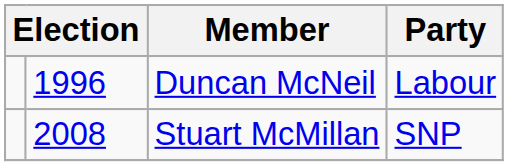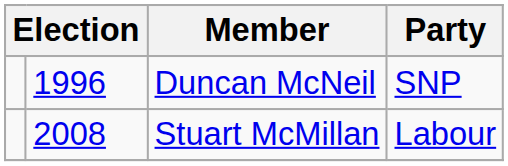(445, 82) Labour -> (428, 82) SNP
(428, 133) SNP -> (445, 133) Labour
